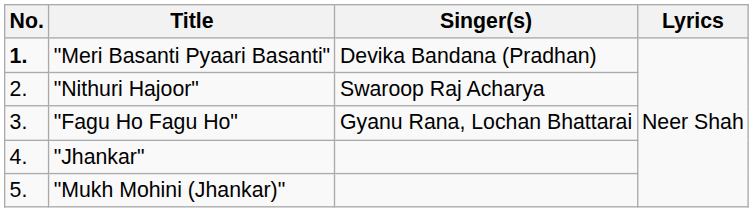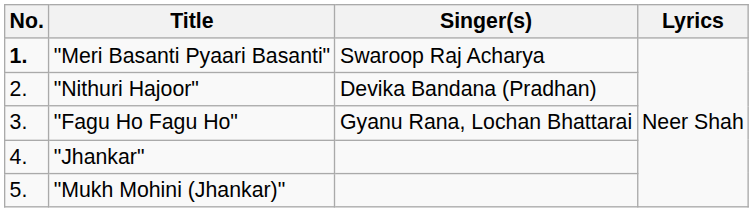(468, 55) Devika Bandana (Pradhan) -> (442, 55) Swaroop Raj Acharya
(442, 88) Swaroop Raj Acharya -> (468, 88) Devika Bandana (Pradhan)
